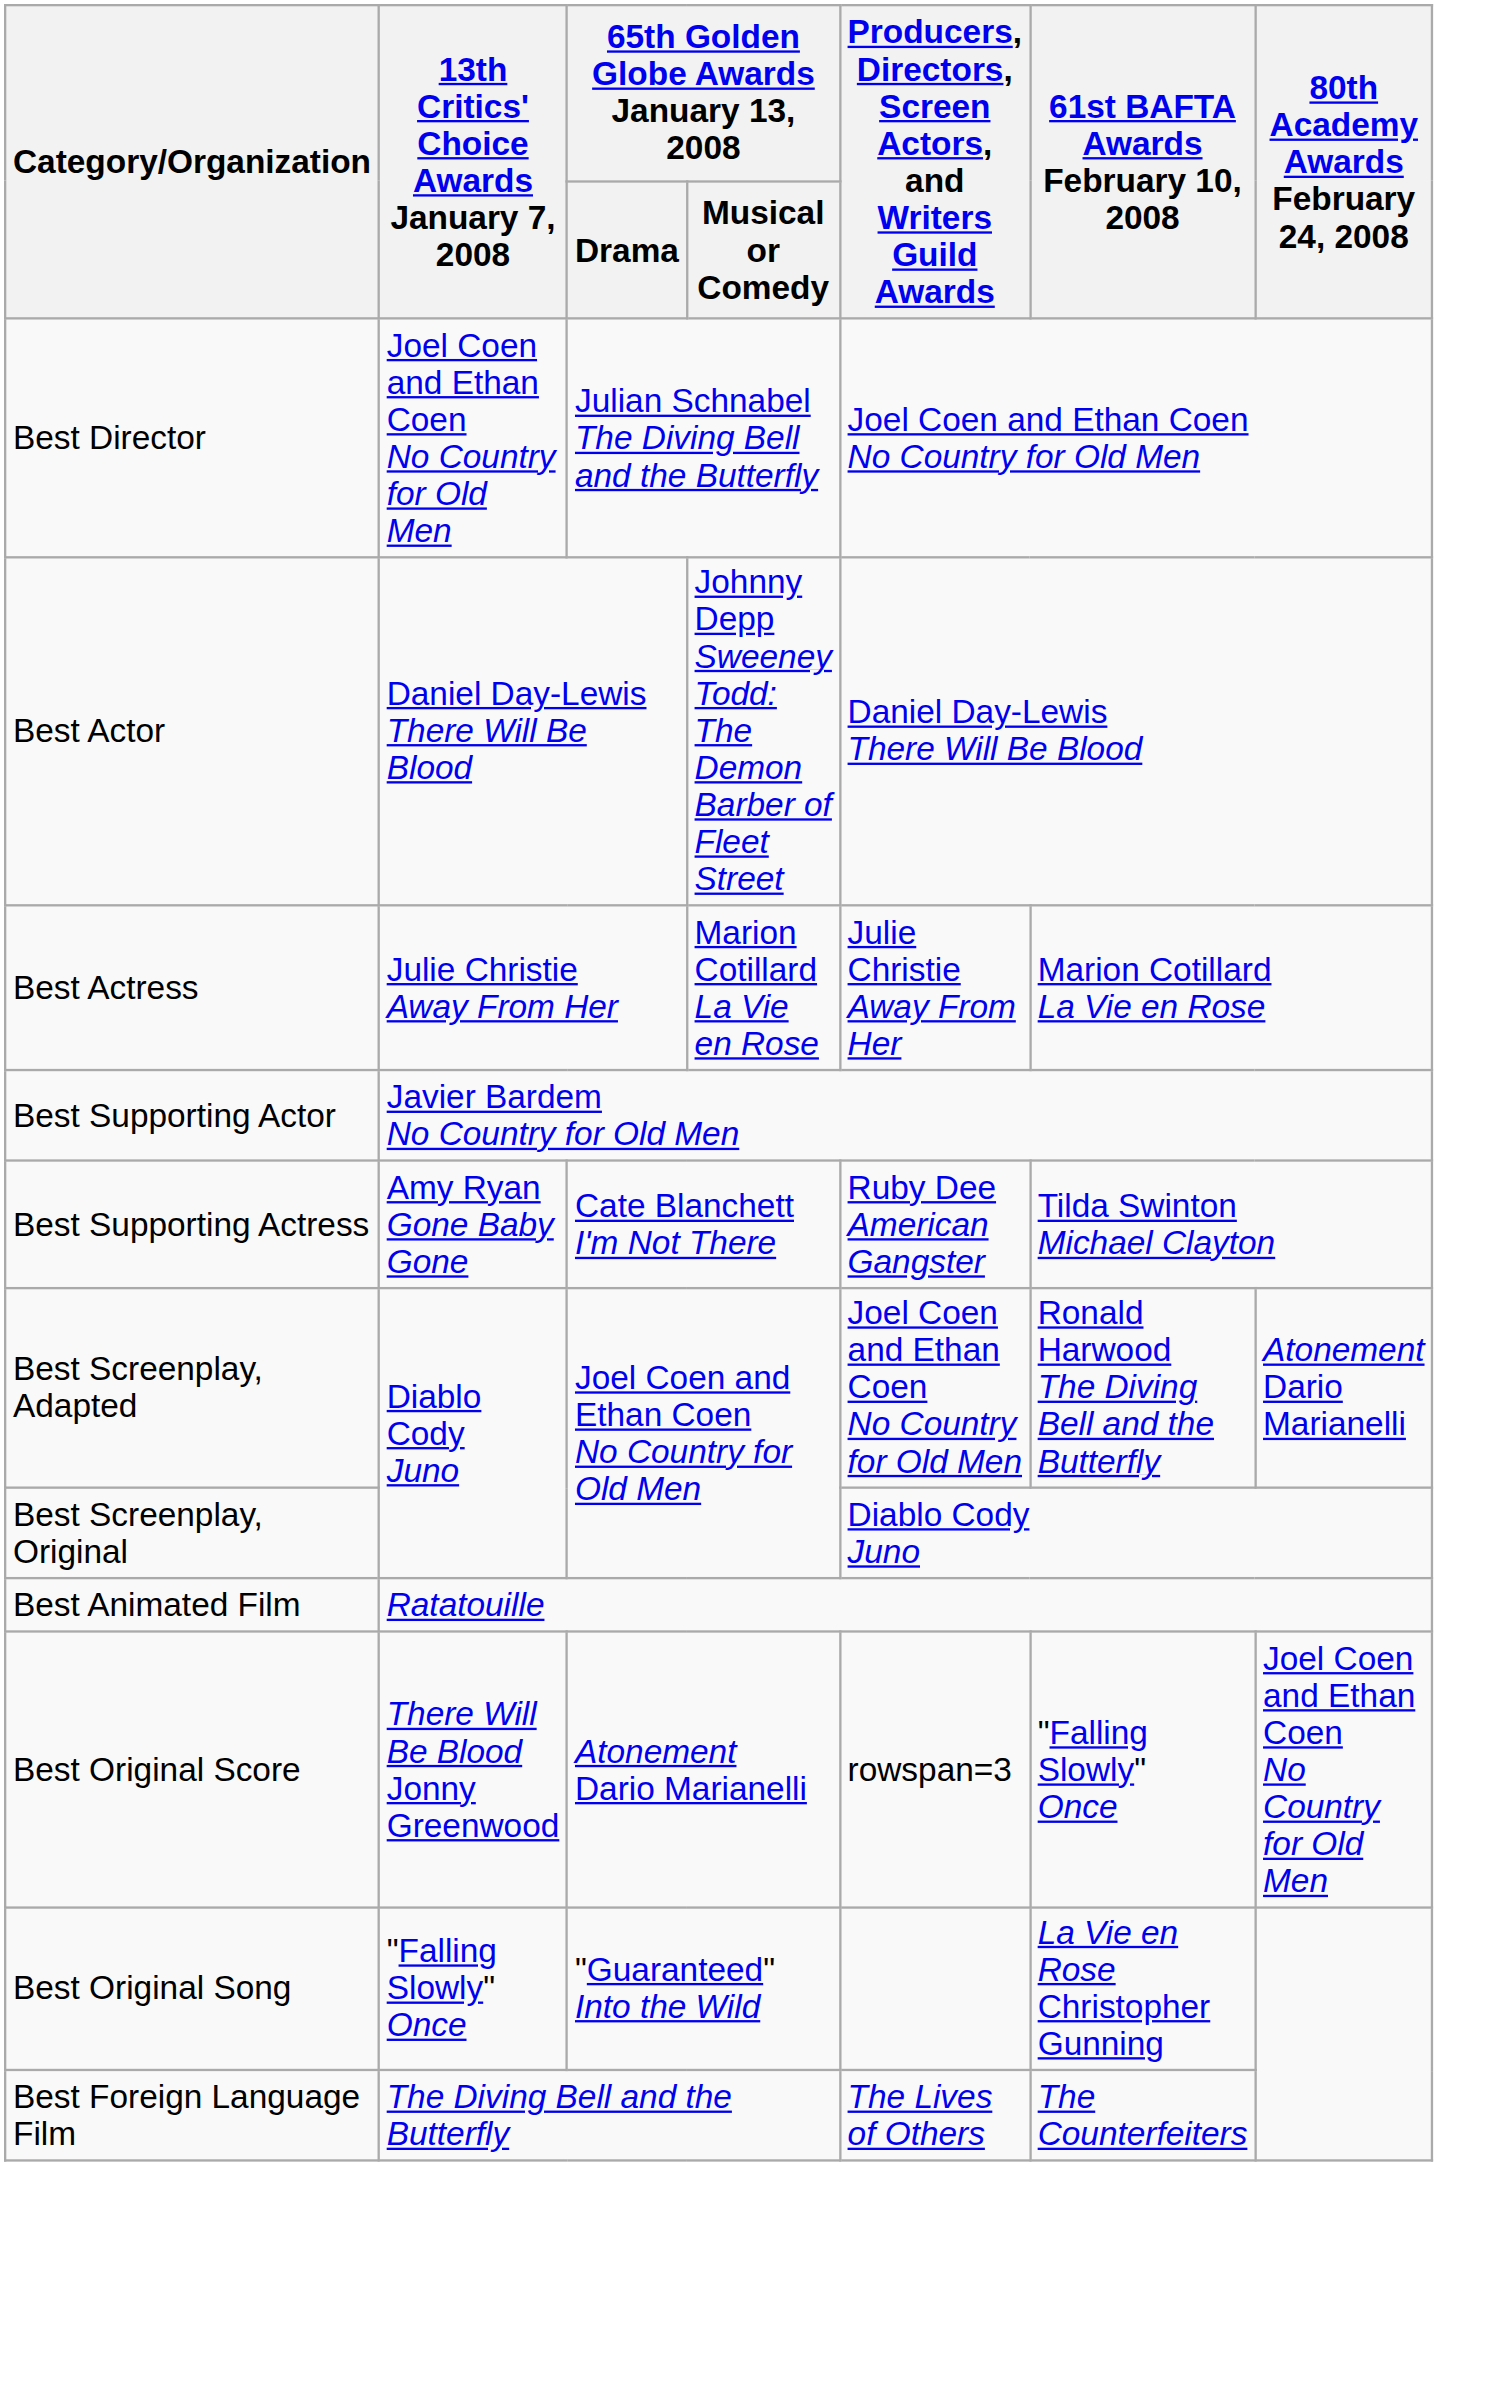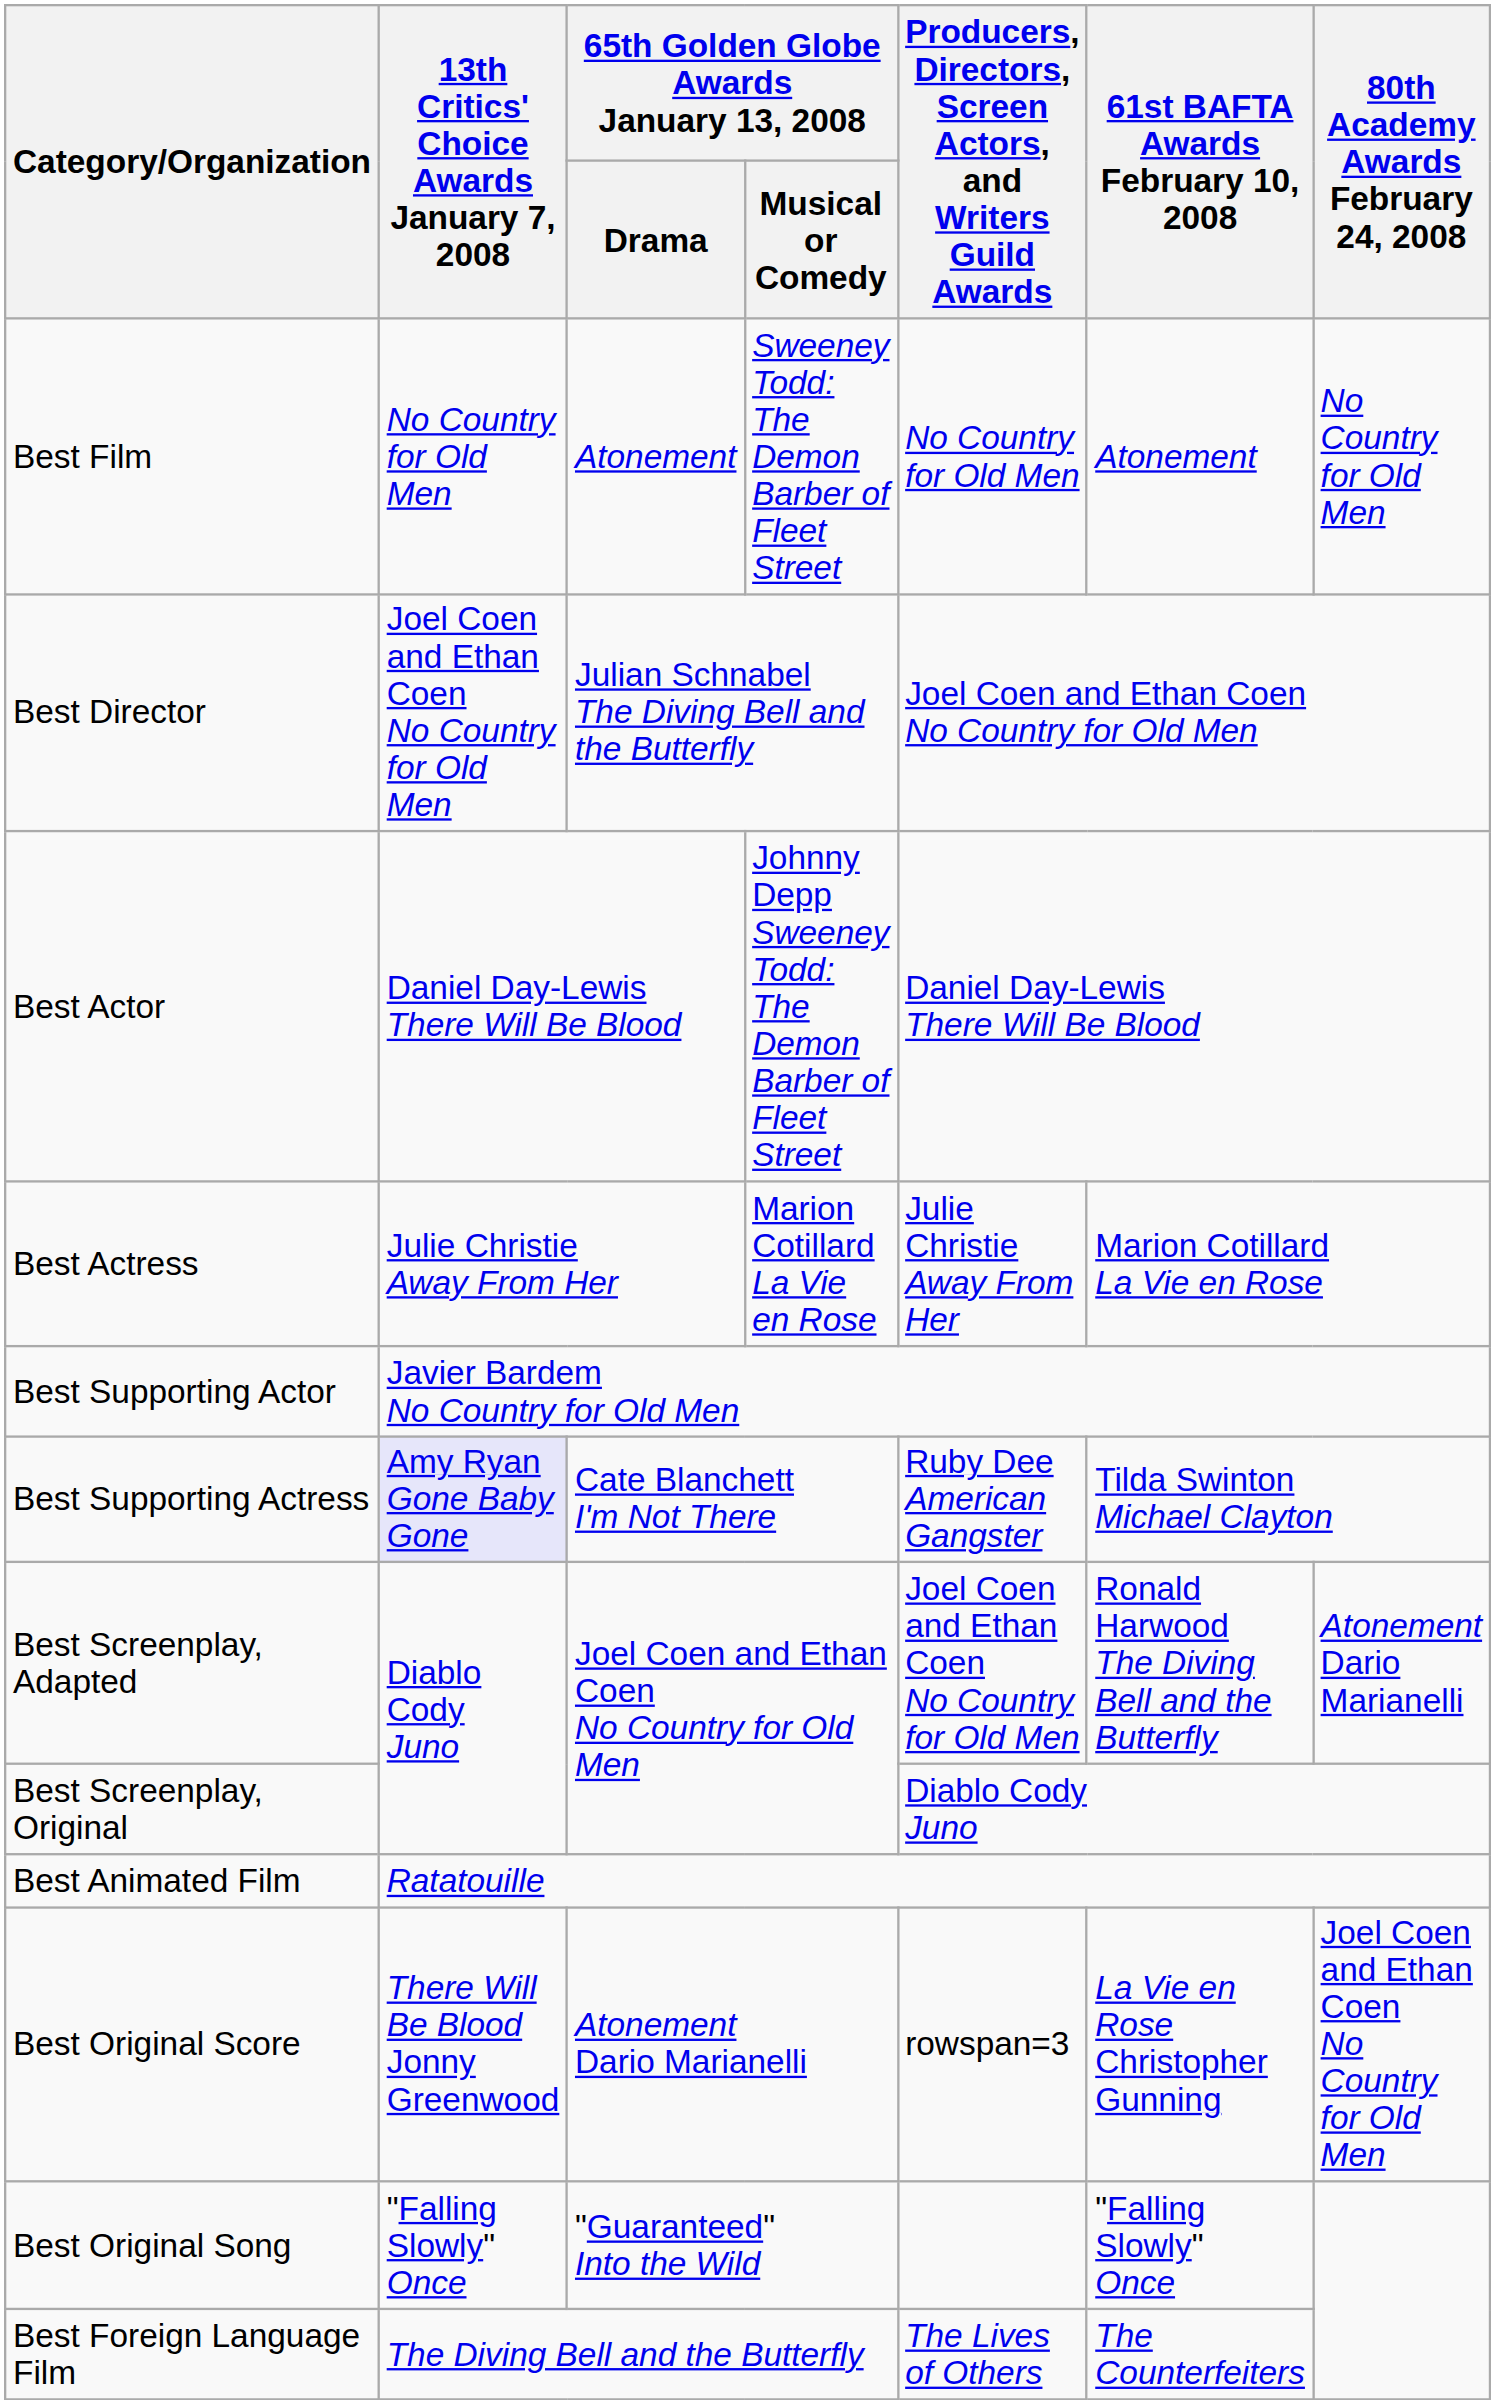+ row: (83, 456)
(470, 1224) no background -> (470, 1499) lavender background
(1093, 1769) "Falling Slowly" Once -> (1182, 2045) La Vie en Rose Christopher Gunning
(1124, 1989) La Vie en Rose Christopher Gunning -> (1150, 2246) "Falling Slowly" Once
